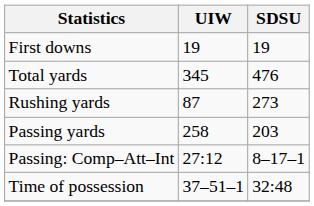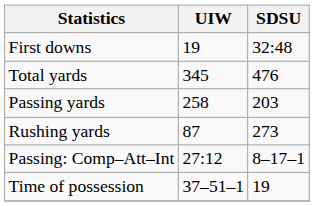(261, 46) 19 -> (272, 46) 32:48
rows swapped: (59, 102) <-> (57, 130)
(272, 186) 32:48 -> (261, 186) 19
